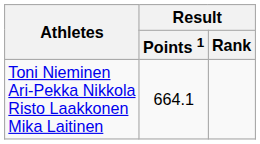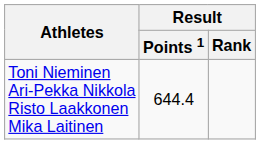(174, 100) 664.1 -> (174, 100) 644.4
